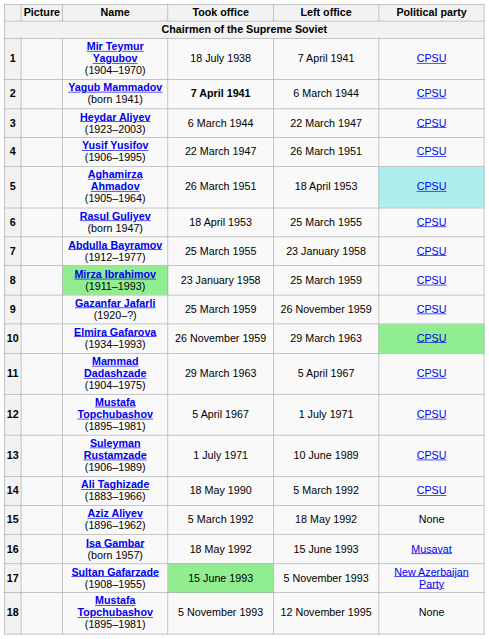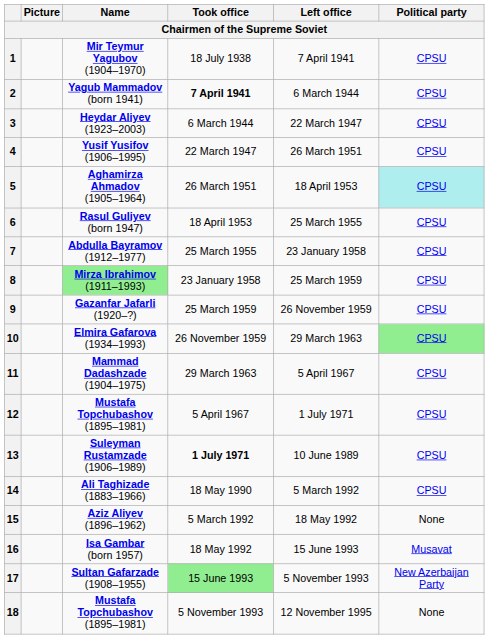(221, 456) normal -> (221, 456) bold
